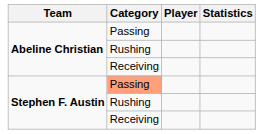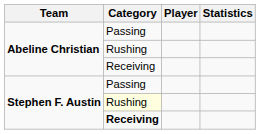(130, 84) lightsalmon background -> (126, 84) no background
(130, 102) no background -> (127, 102) lightyellow background
(134, 120) normal -> (132, 120) bold
